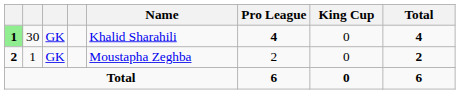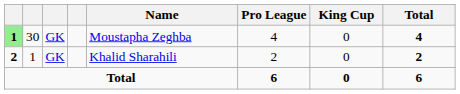(133, 36) Khalid Sharahili -> (140, 36) Moustapha Zeghba
(274, 36) bold -> (274, 36) normal
(140, 57) Moustapha Zeghba -> (133, 57) Khalid Sharahili
